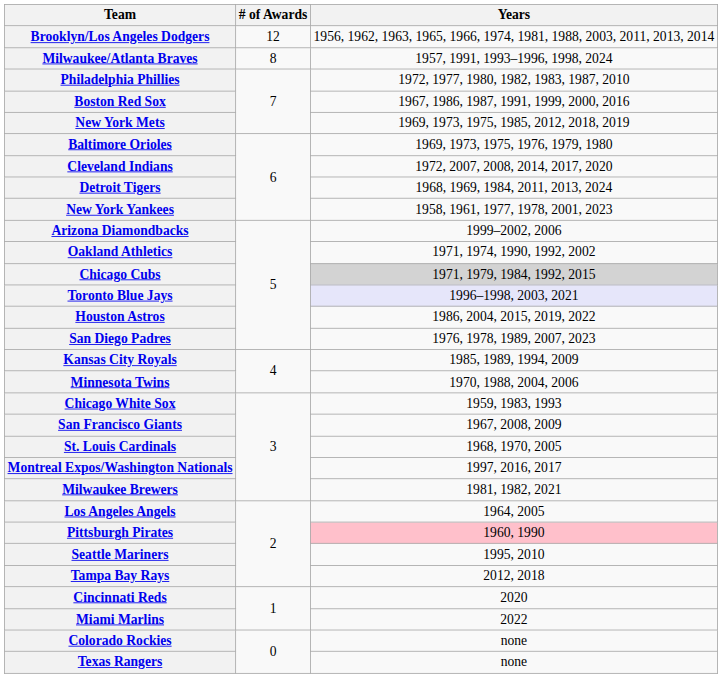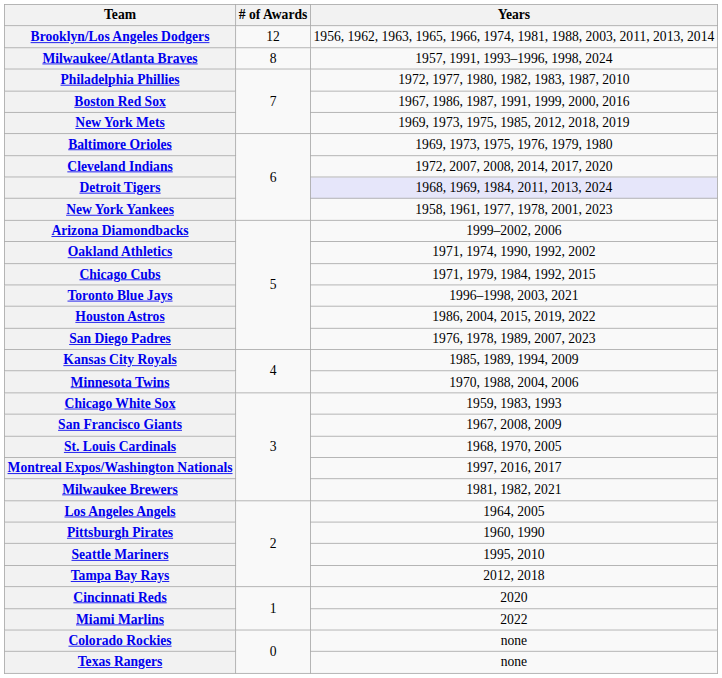(514, 187) no background -> (514, 187) lavender background
(514, 274) lightgrey background -> (514, 274) no background
(514, 295) lavender background -> (514, 295) no background
(514, 532) pink background -> (514, 532) no background
